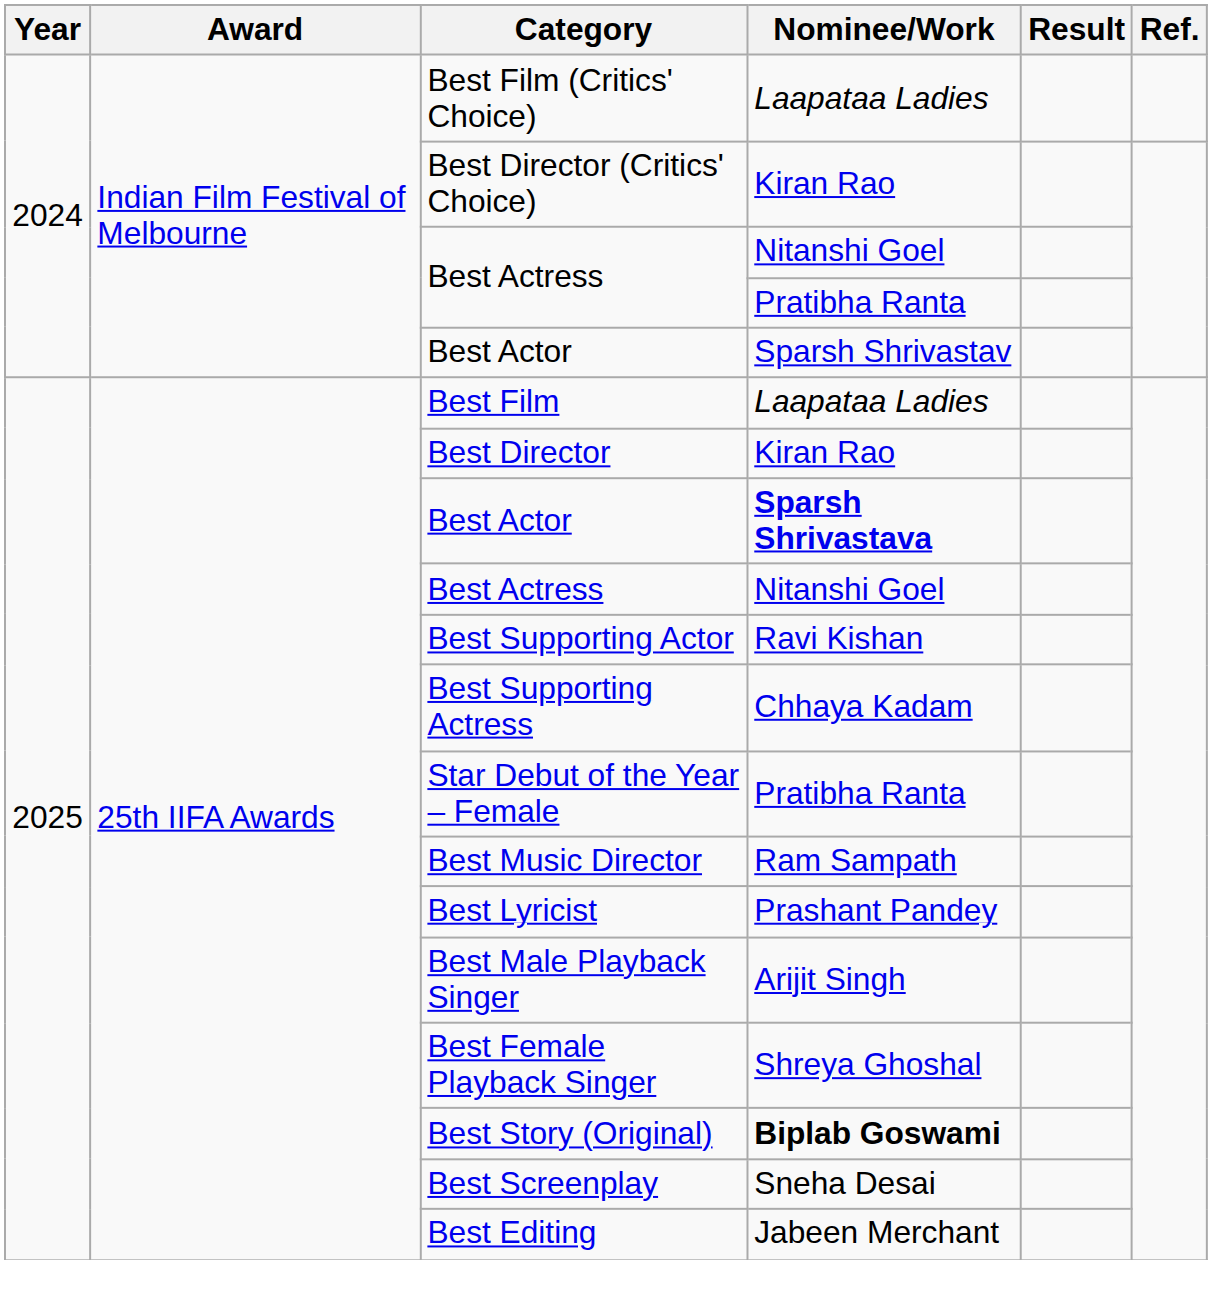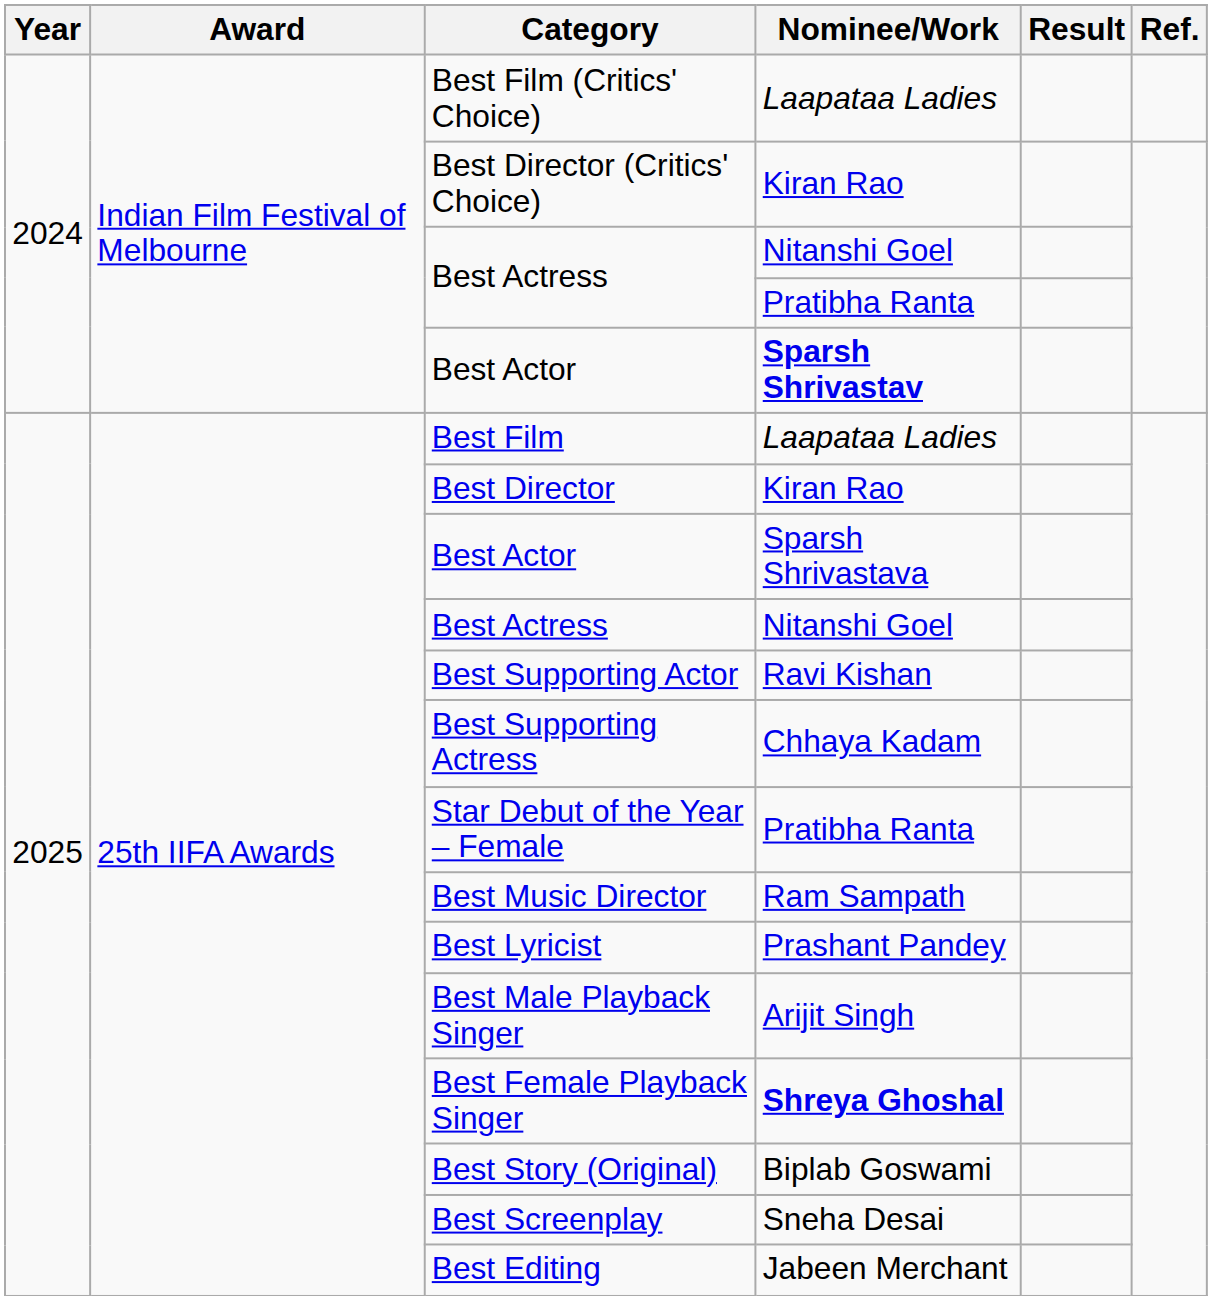(883, 352) normal -> (843, 369) bold
(843, 520) bold -> (846, 556) normal
(868, 1065) normal -> (883, 1100) bold
(877, 1133) bold -> (877, 1168) normal
